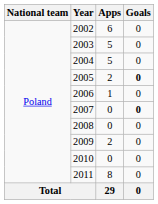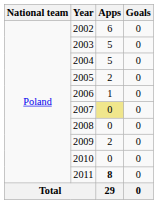(138, 77) bold -> (138, 77) normal
(110, 110) no background -> (110, 110) khaki background
(138, 110) bold -> (138, 110) normal
(110, 175) normal -> (110, 175) bold
